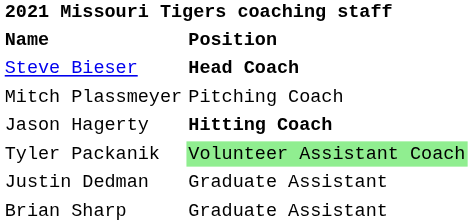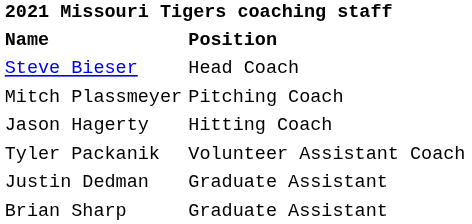(244, 69) bold -> (244, 69) normal
(260, 126) bold -> (260, 126) normal
(327, 154) lightgreen background -> (327, 154) no background
